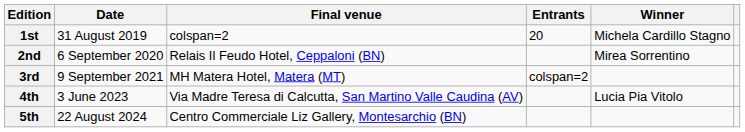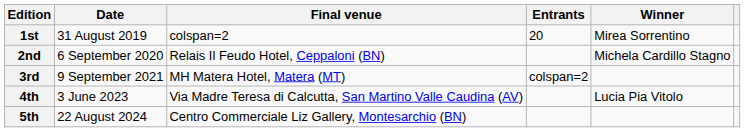(662, 35) Michela Cardillo Stagno -> (642, 35) Mirea Sorrentino
(642, 56) Mirea Sorrentino -> (662, 56) Michela Cardillo Stagno
